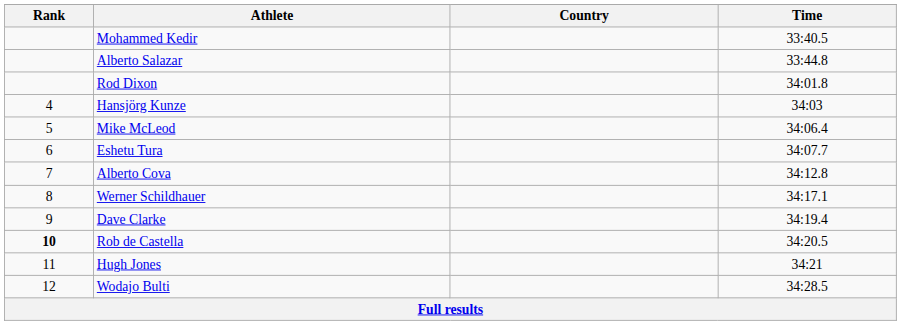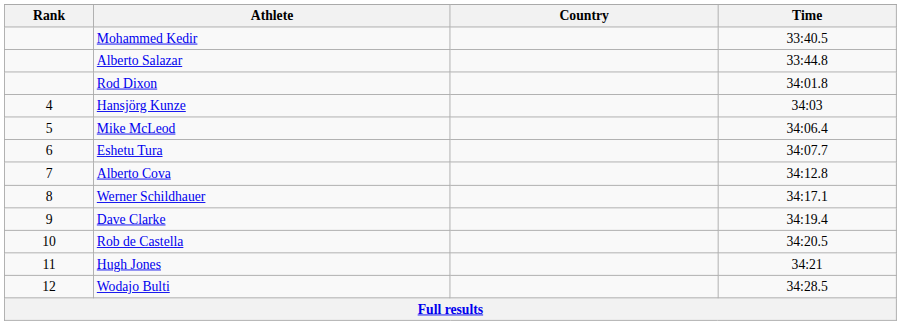(49, 241) bold -> (49, 241) normal
